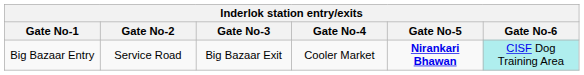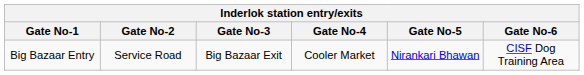(435, 55) bold -> (435, 55) normal
(531, 55) paleturquoise background -> (531, 55) no background
